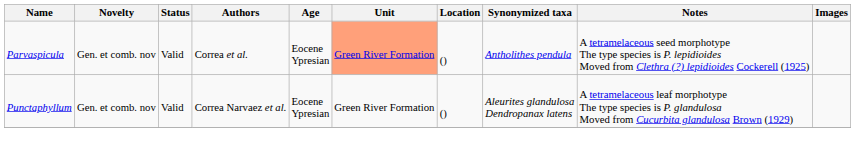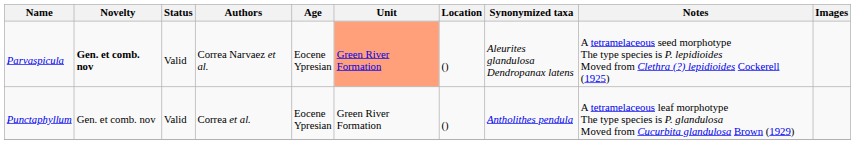(116, 54) normal -> (108, 60) bold
(221, 54) Correa et al. -> (237, 60) Correa Narvaez et al.
(528, 54) Antholithes pendula -> (530, 60) Aleurites glandulosa Dendropanax latens
(240, 107) Correa Narvaez et al. -> (224, 119) Correa et al.
(530, 107) Aleurites glandulosa Dendropanax latens -> (530, 119) Antholithes pendula
